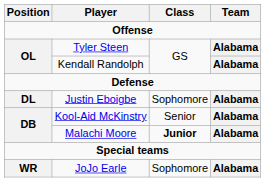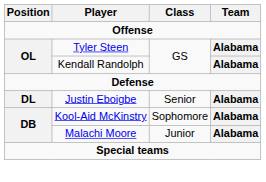(180, 99) Sophomore -> (180, 99) Senior
(180, 116) Senior -> (180, 116) Sophomore
(180, 133) bold -> (180, 133) normal
- row: (101, 168)
